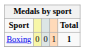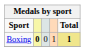(37, 39) normal -> (37, 39) bold
(69, 39) no background -> (69, 39) khaki background
